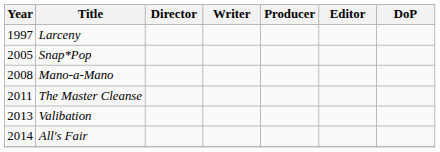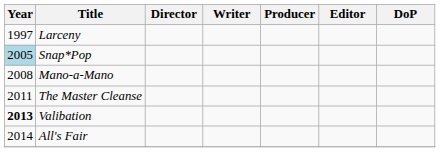(20, 55) no background -> (20, 55) lightblue background
(20, 116) normal -> (20, 116) bold
